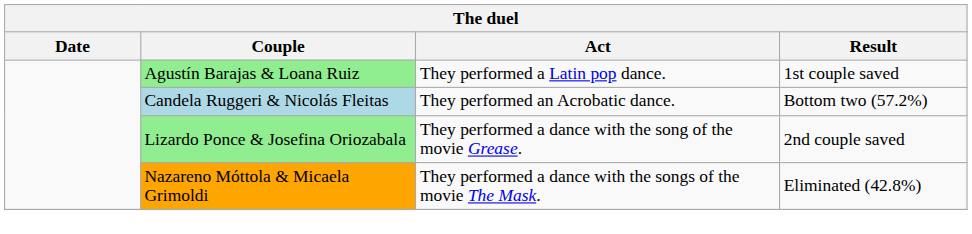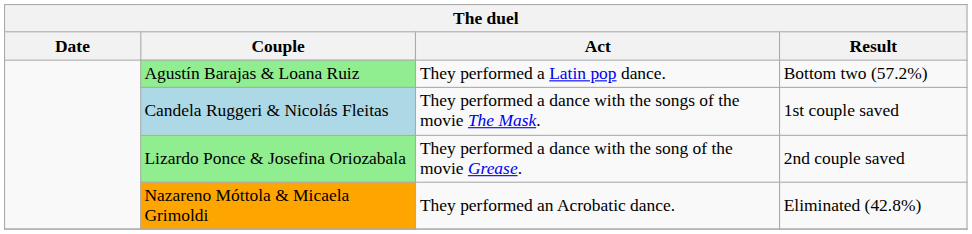(841, 73) 1st couple saved -> (856, 73) Bottom two (57.2%)
(548, 101) They performed an Acrobatic dance. -> (580, 111) They performed a dance with the songs of the movie The Mask.
(856, 101) Bottom two (57.2%) -> (841, 111) 1st couple saved
(580, 186) They performed a dance with the songs of the movie The Mask. -> (548, 205) They performed an Acrobatic dance.
